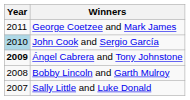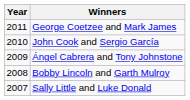(17, 42) lightblue background -> (17, 42) no background
(17, 57) bold -> (17, 57) normal
